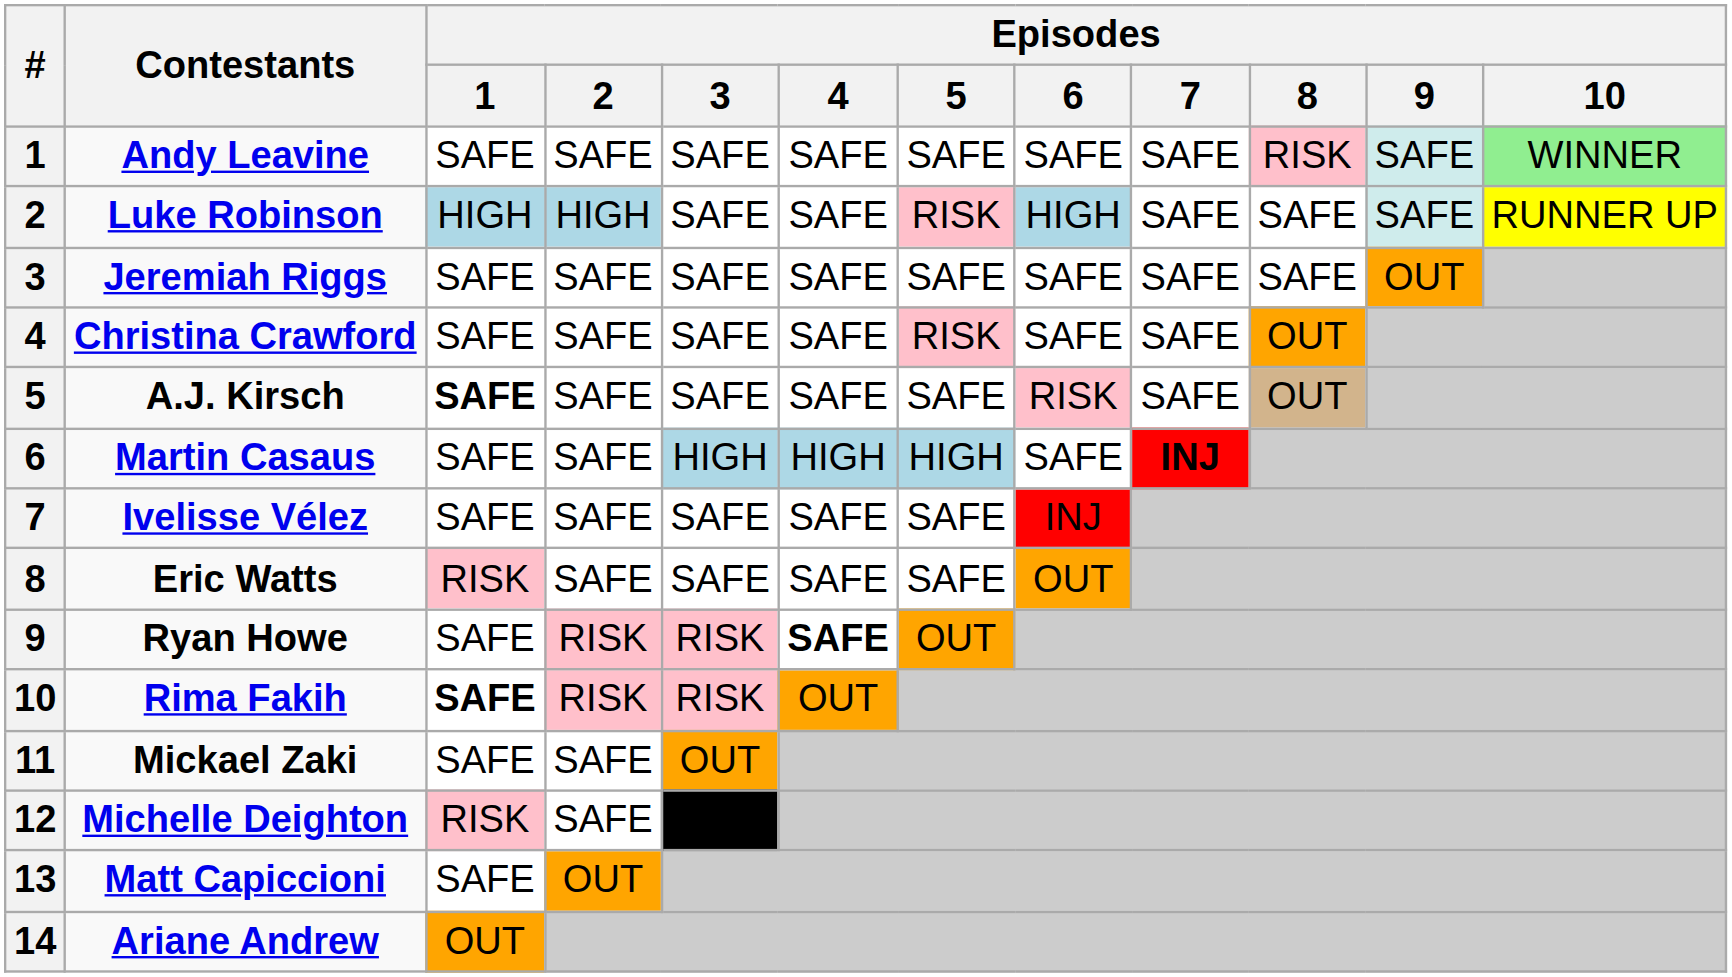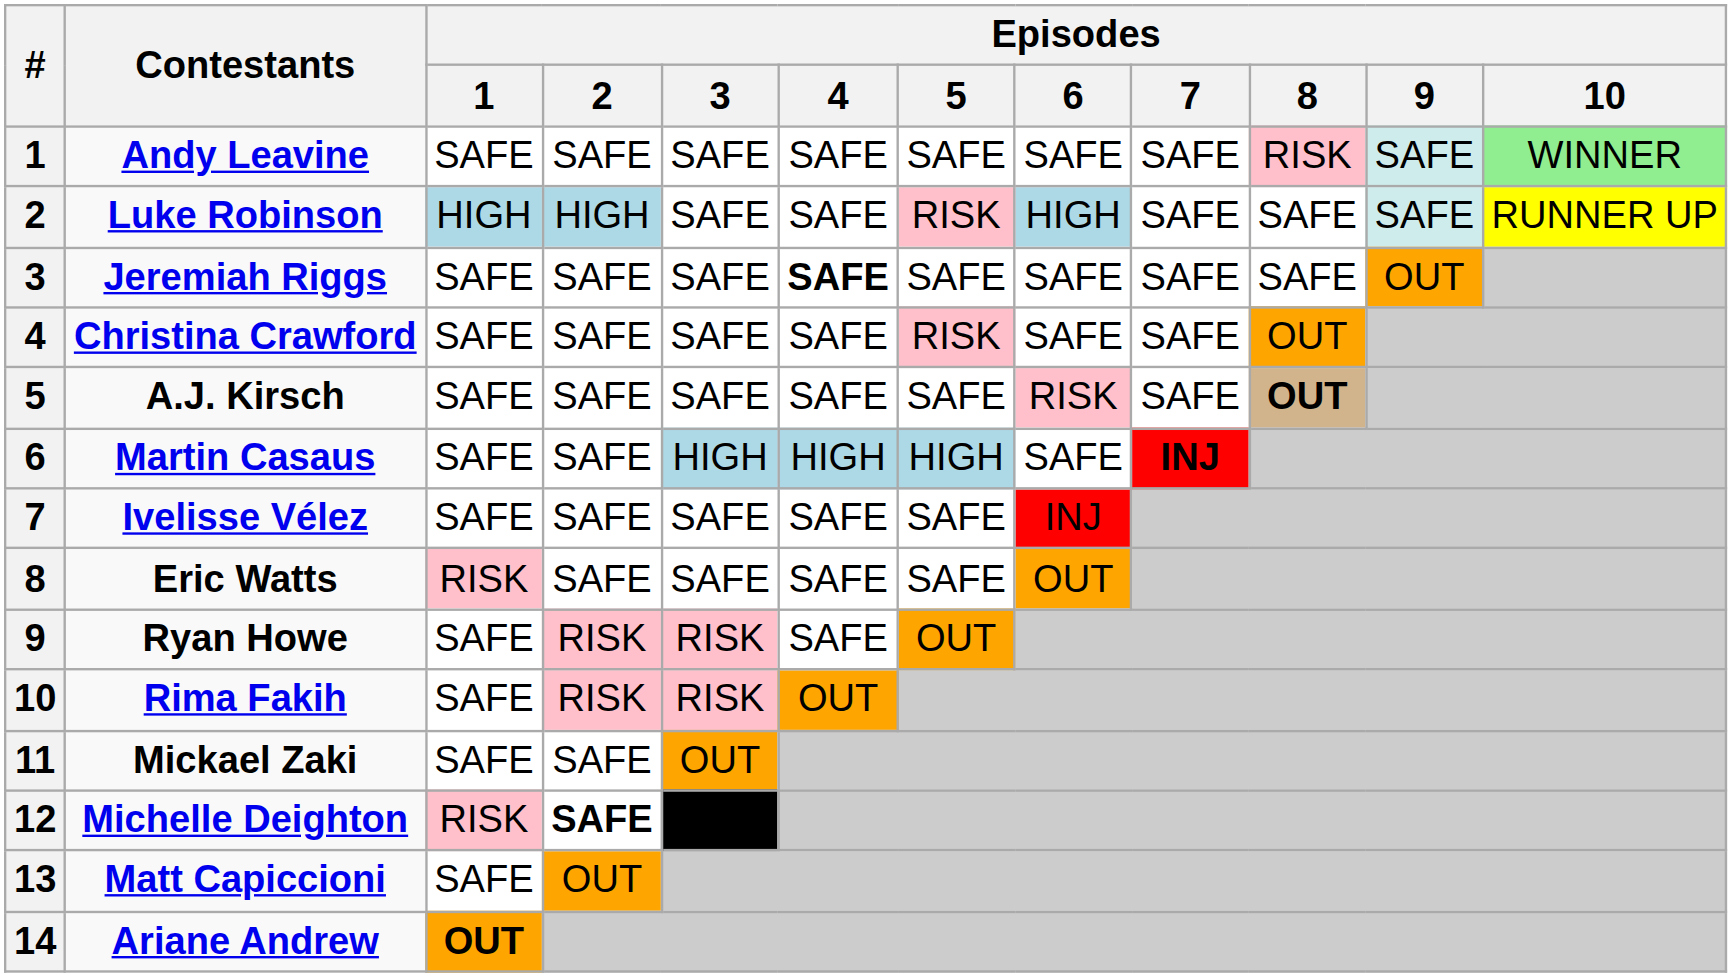(838, 276) normal -> (838, 276) bold
(485, 397) bold -> (484, 397) normal
(1307, 397) normal -> (1307, 397) bold
(838, 638) bold -> (838, 638) normal
(485, 699) bold -> (484, 699) normal
(603, 819) normal -> (602, 819) bold
(485, 940) normal -> (484, 940) bold
